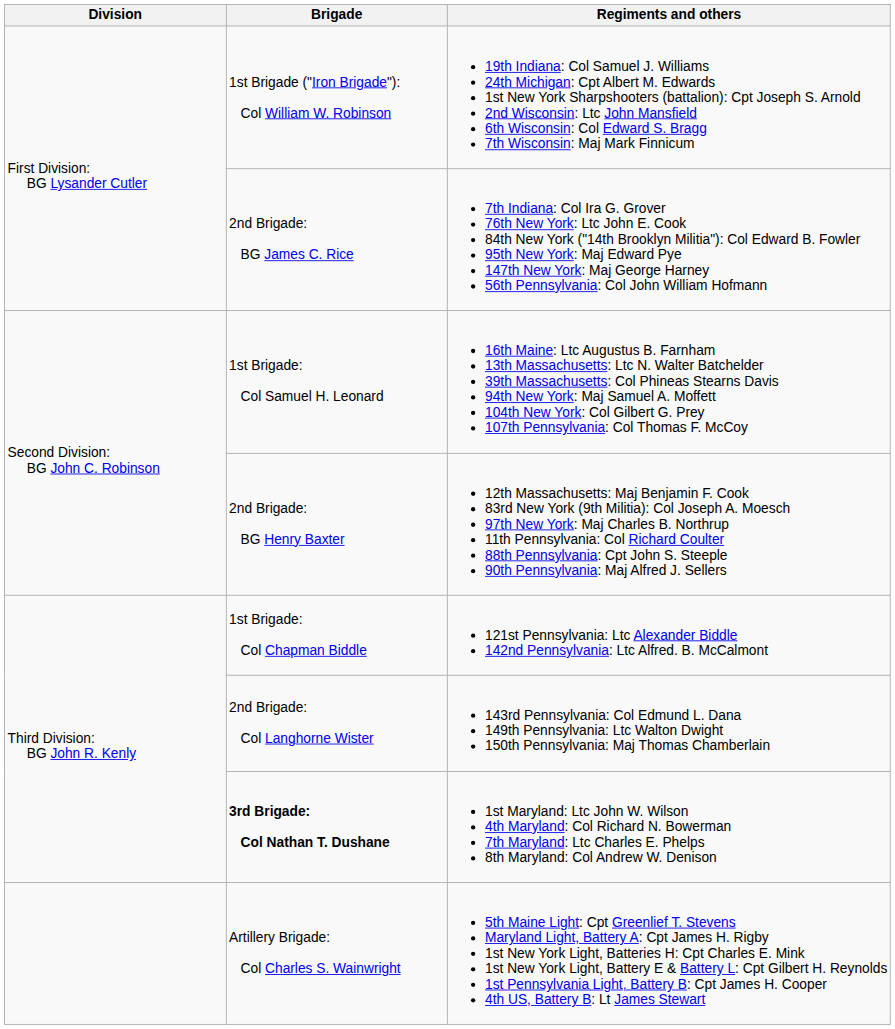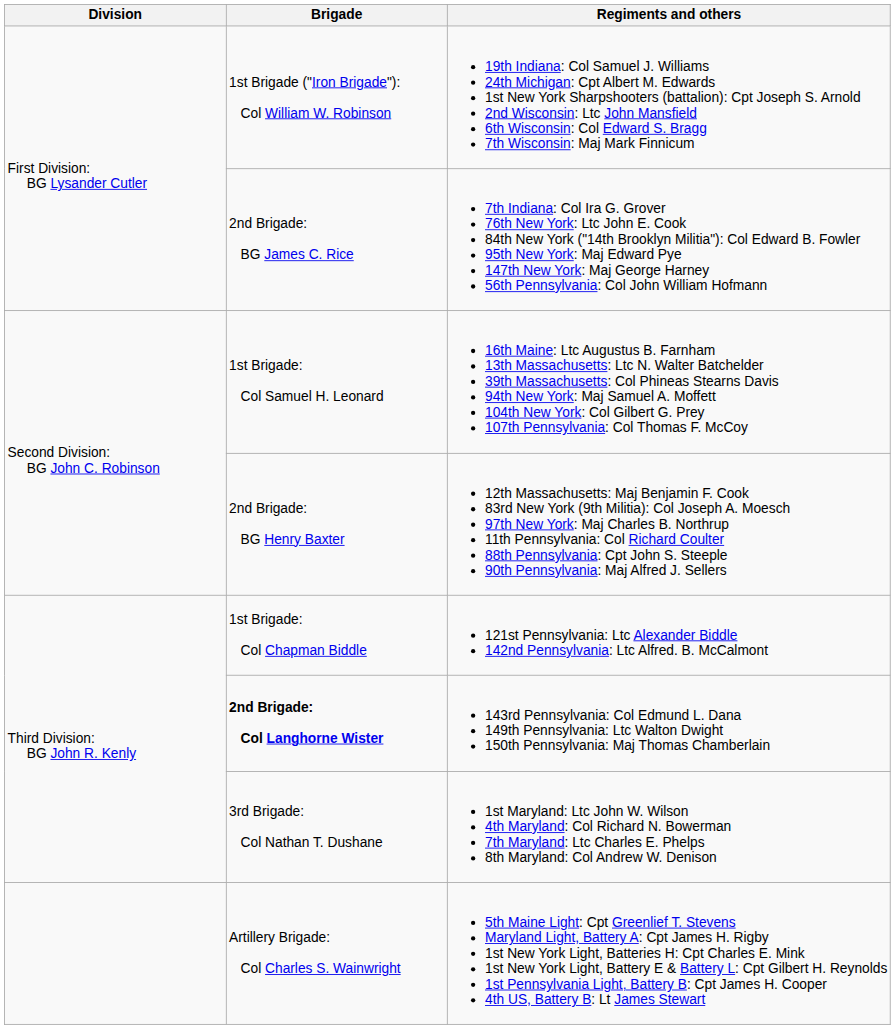(301, 723) normal -> (306, 723) bold
(309, 826) bold -> (306, 826) normal
